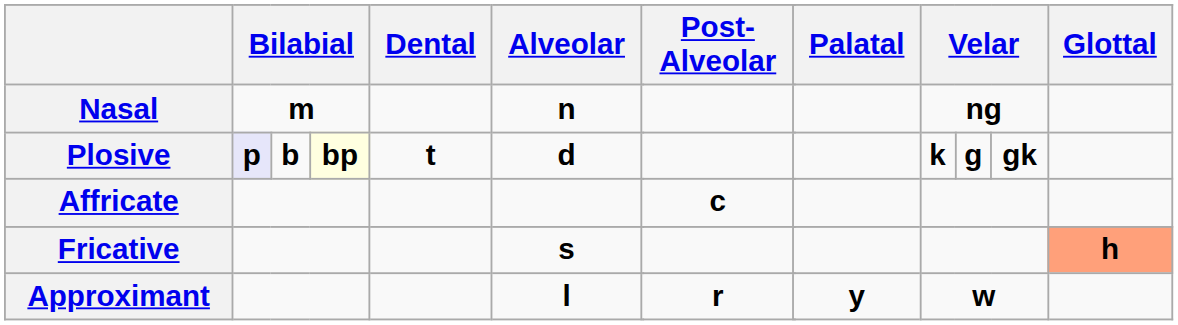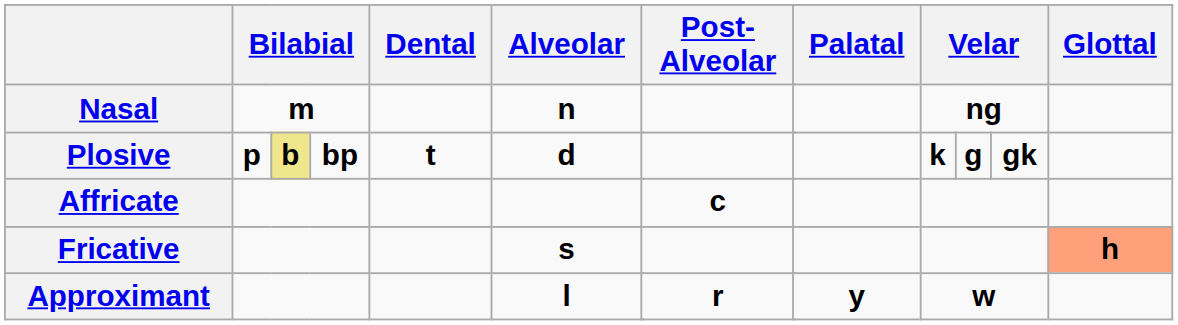(252, 155) lavender background -> (252, 155) no background
(290, 155) no background -> (290, 155) khaki background
(340, 155) lightyellow background -> (340, 155) no background
